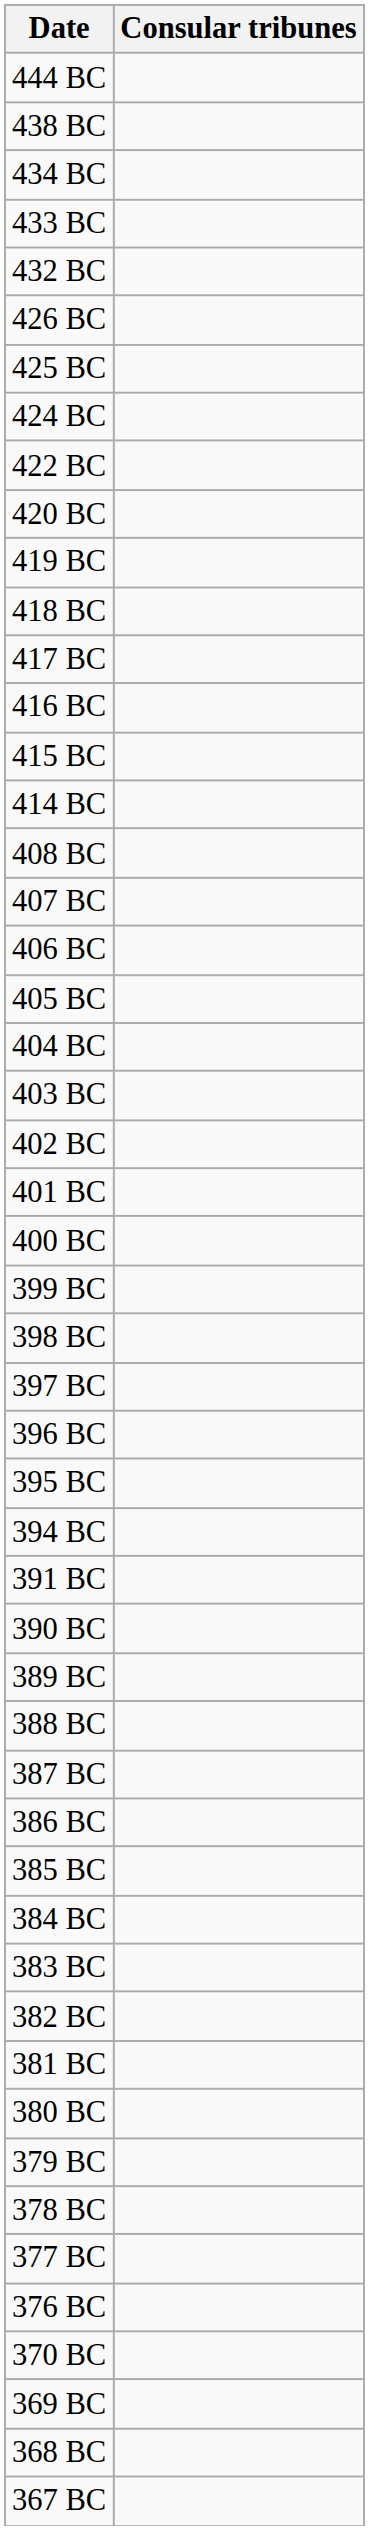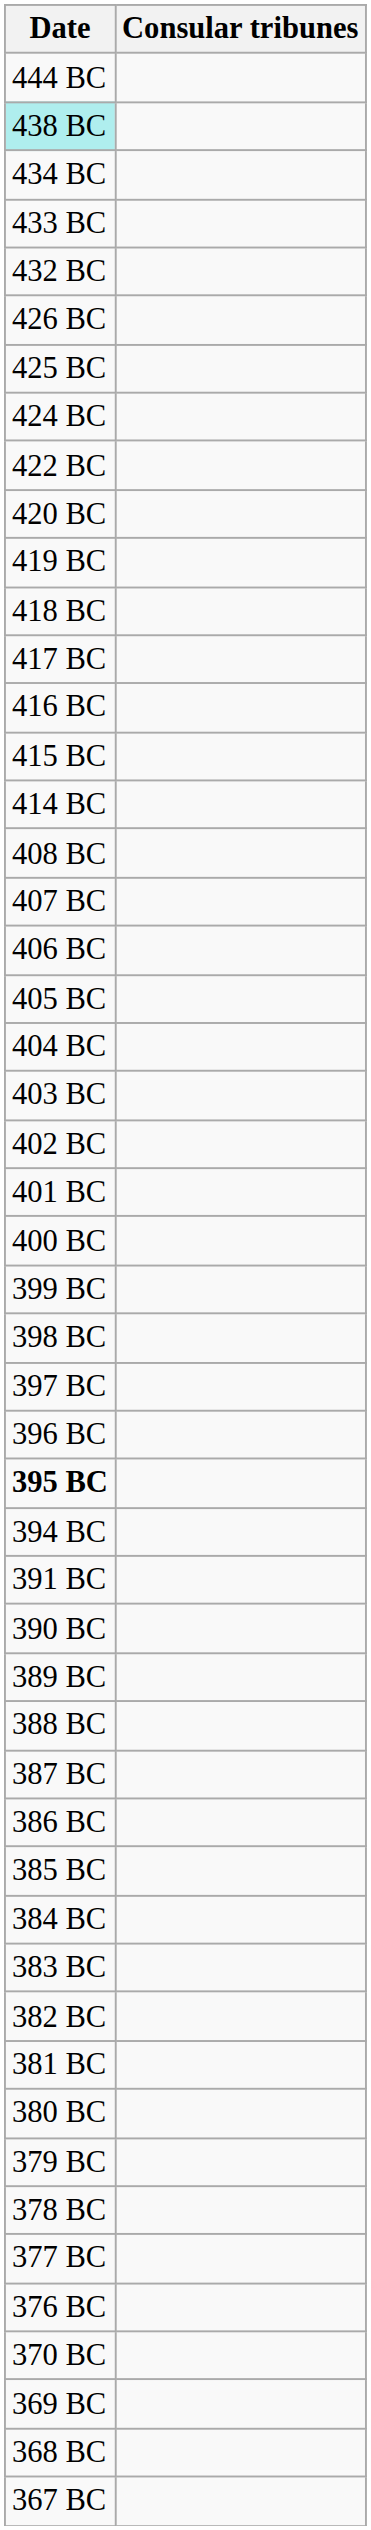(59, 125) no background -> (59, 125) paleturquoise background
(59, 1482) normal -> (60, 1482) bold
